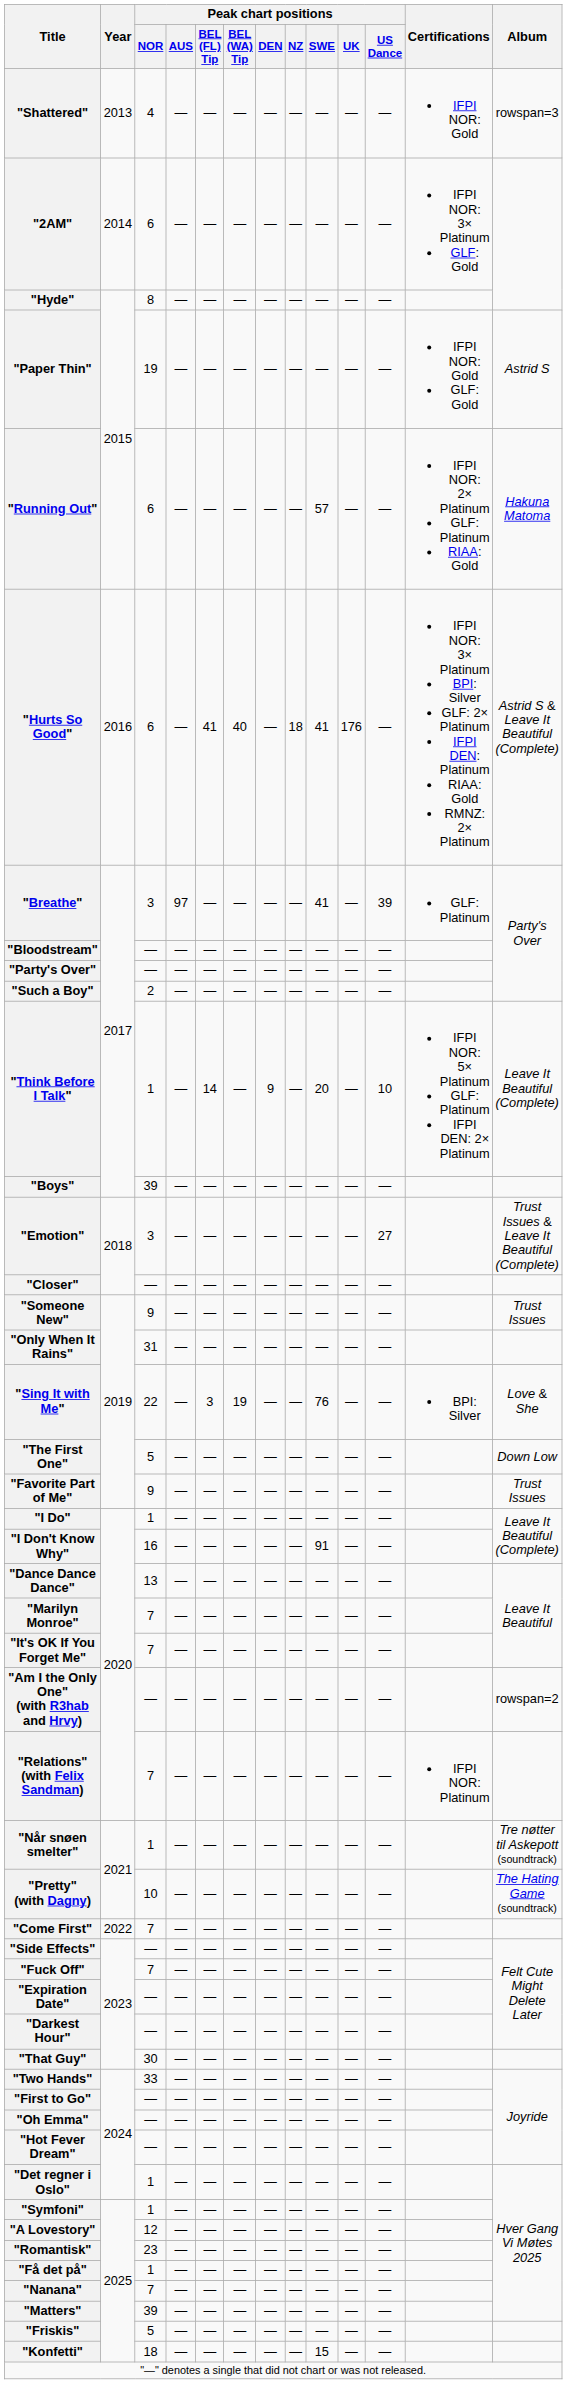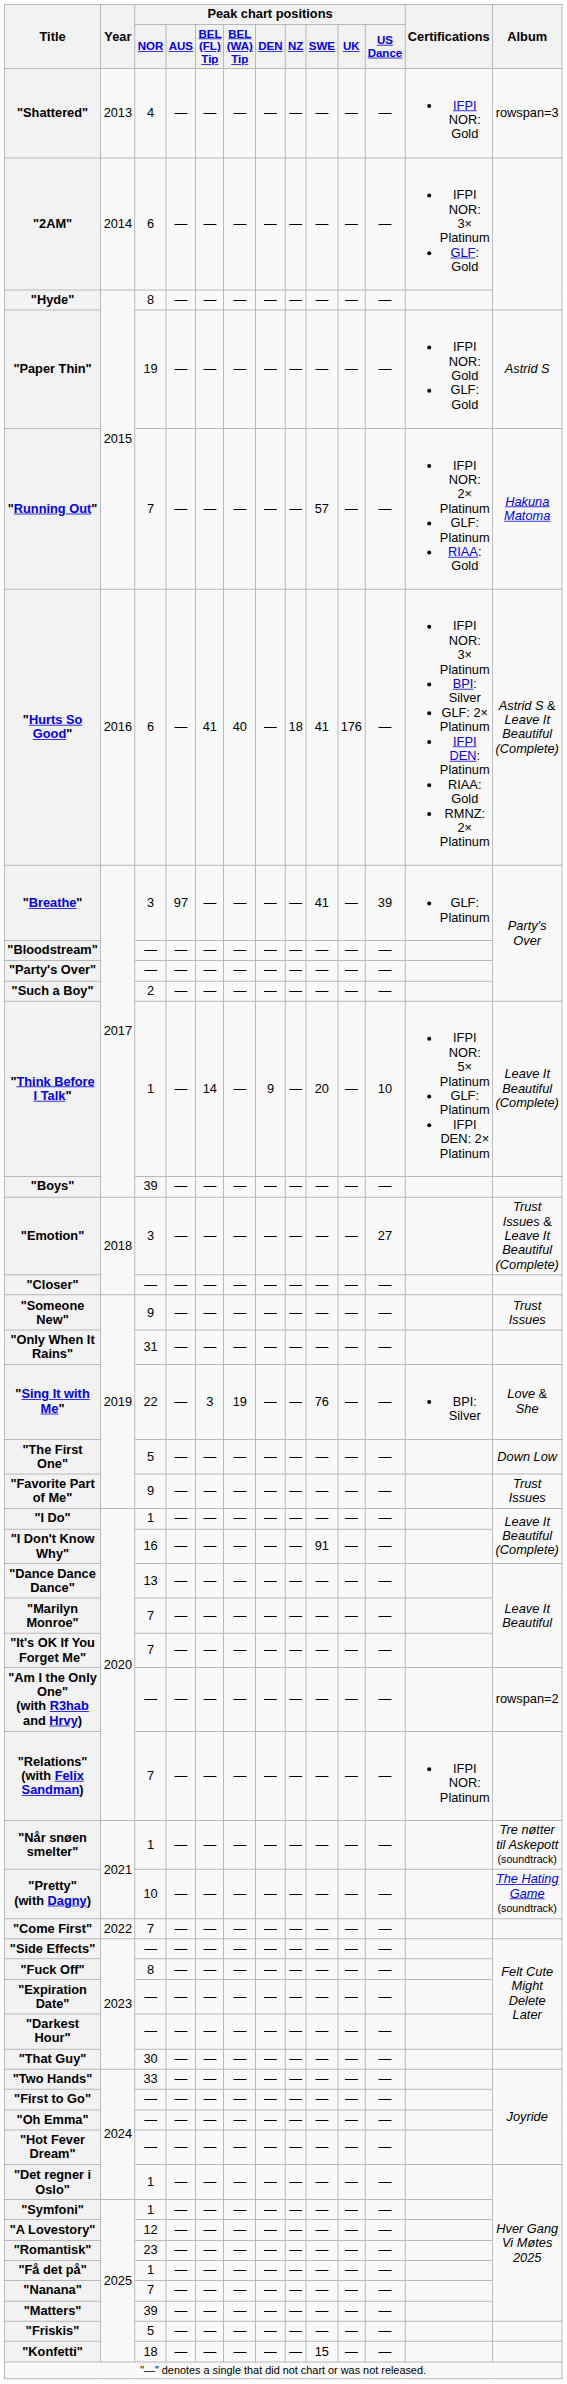(151, 508) 6 -> (151, 508) 7
(151, 1969) 7 -> (151, 1969) 8
